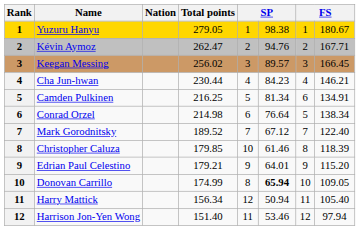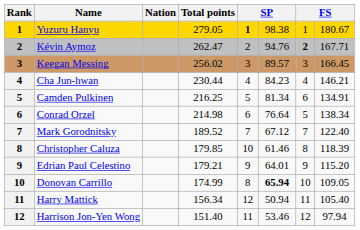(248, 30) normal -> (248, 30) bold
(305, 47) normal -> (305, 47) bold
